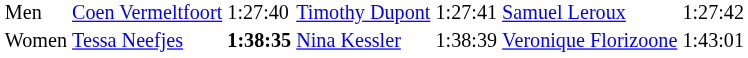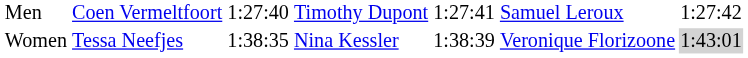(259, 40) bold -> (258, 40) normal
(713, 40) no background -> (711, 40) lightgrey background
